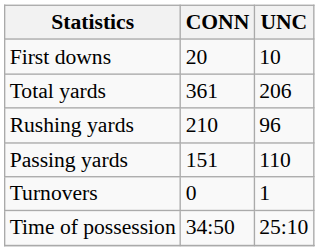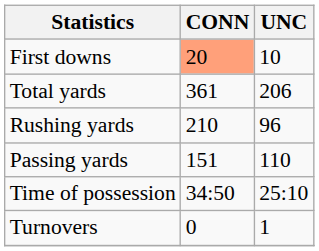(196, 56) no background -> (196, 56) lightsalmon background
rows swapped: (54, 193) <-> (93, 227)
